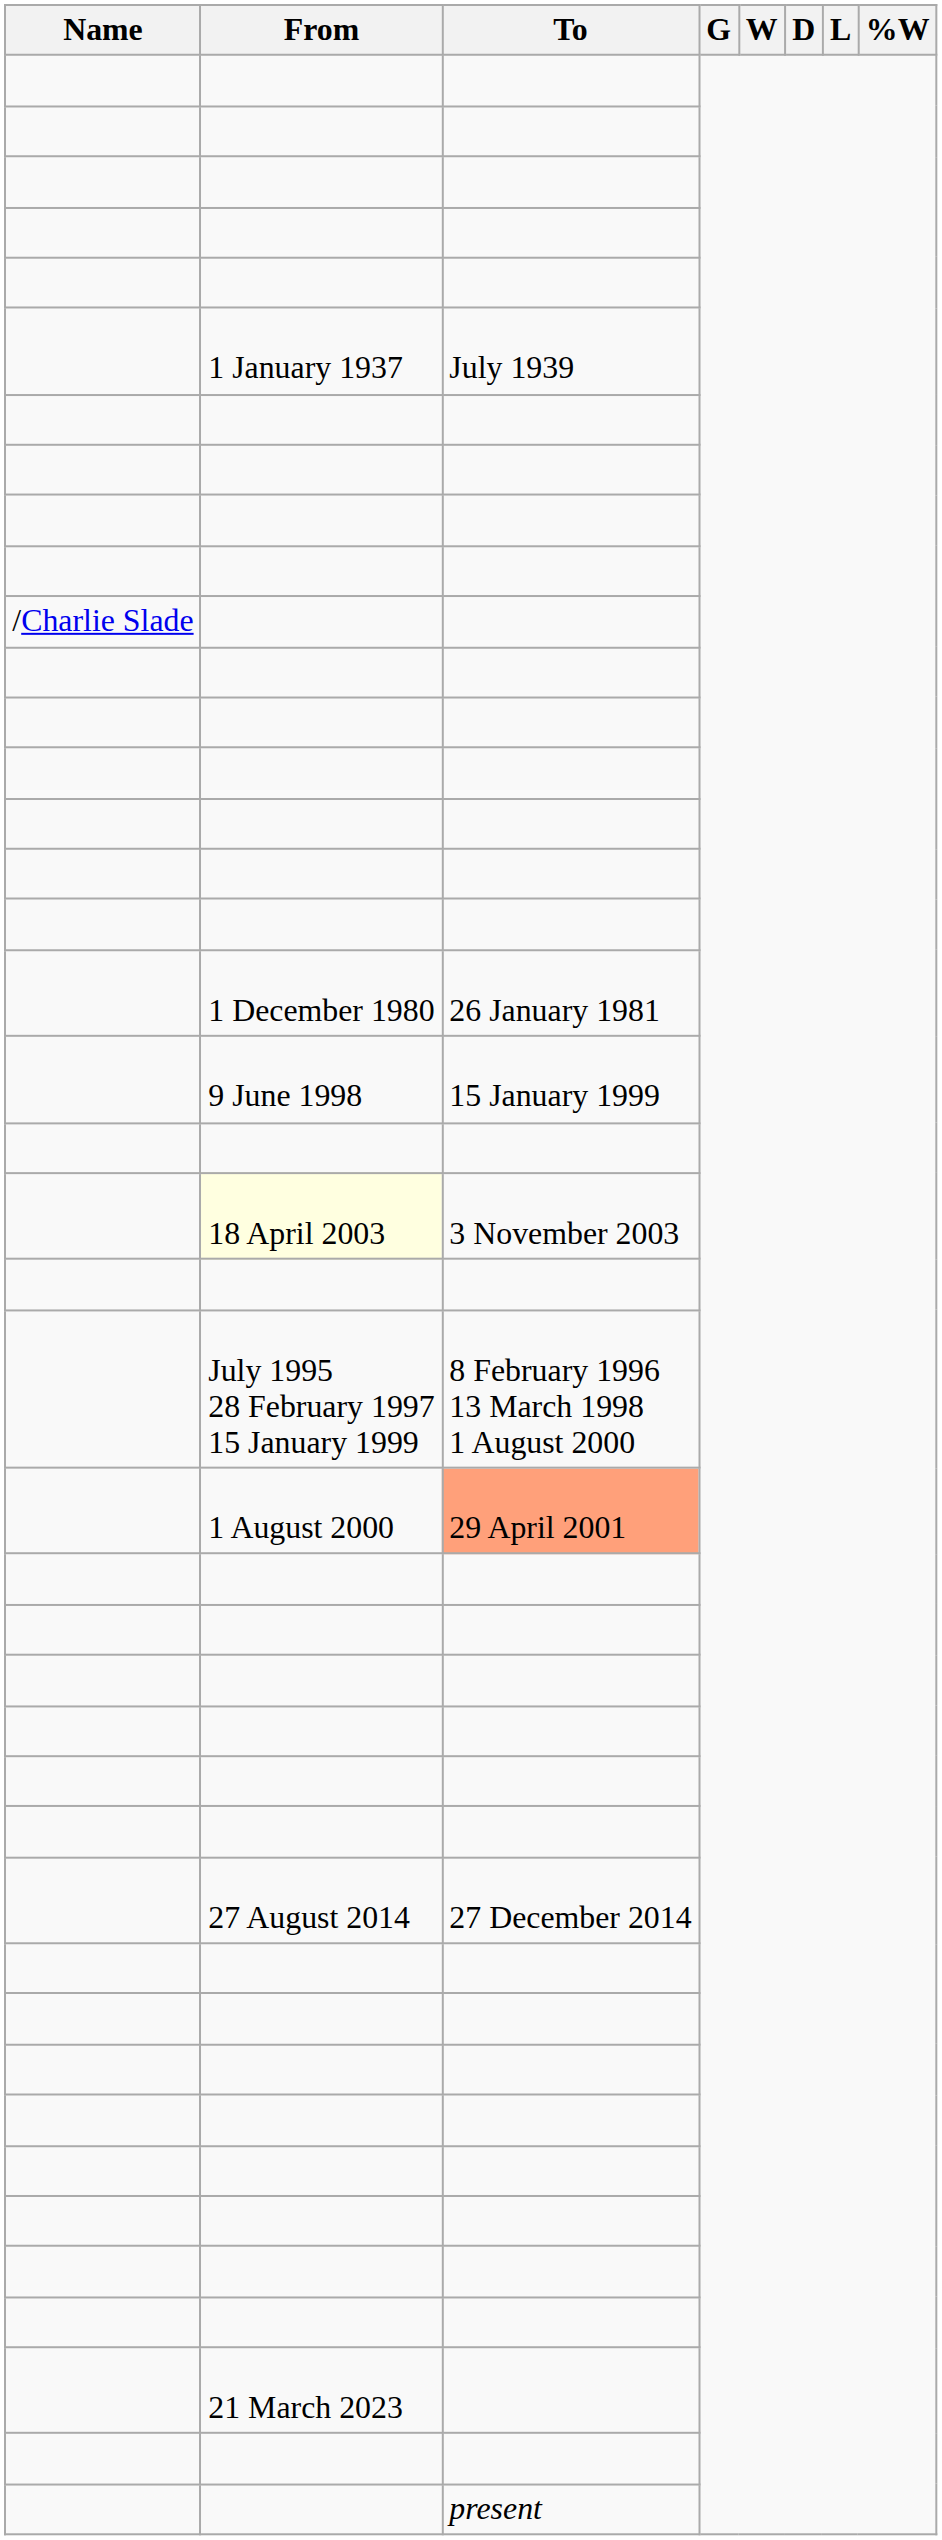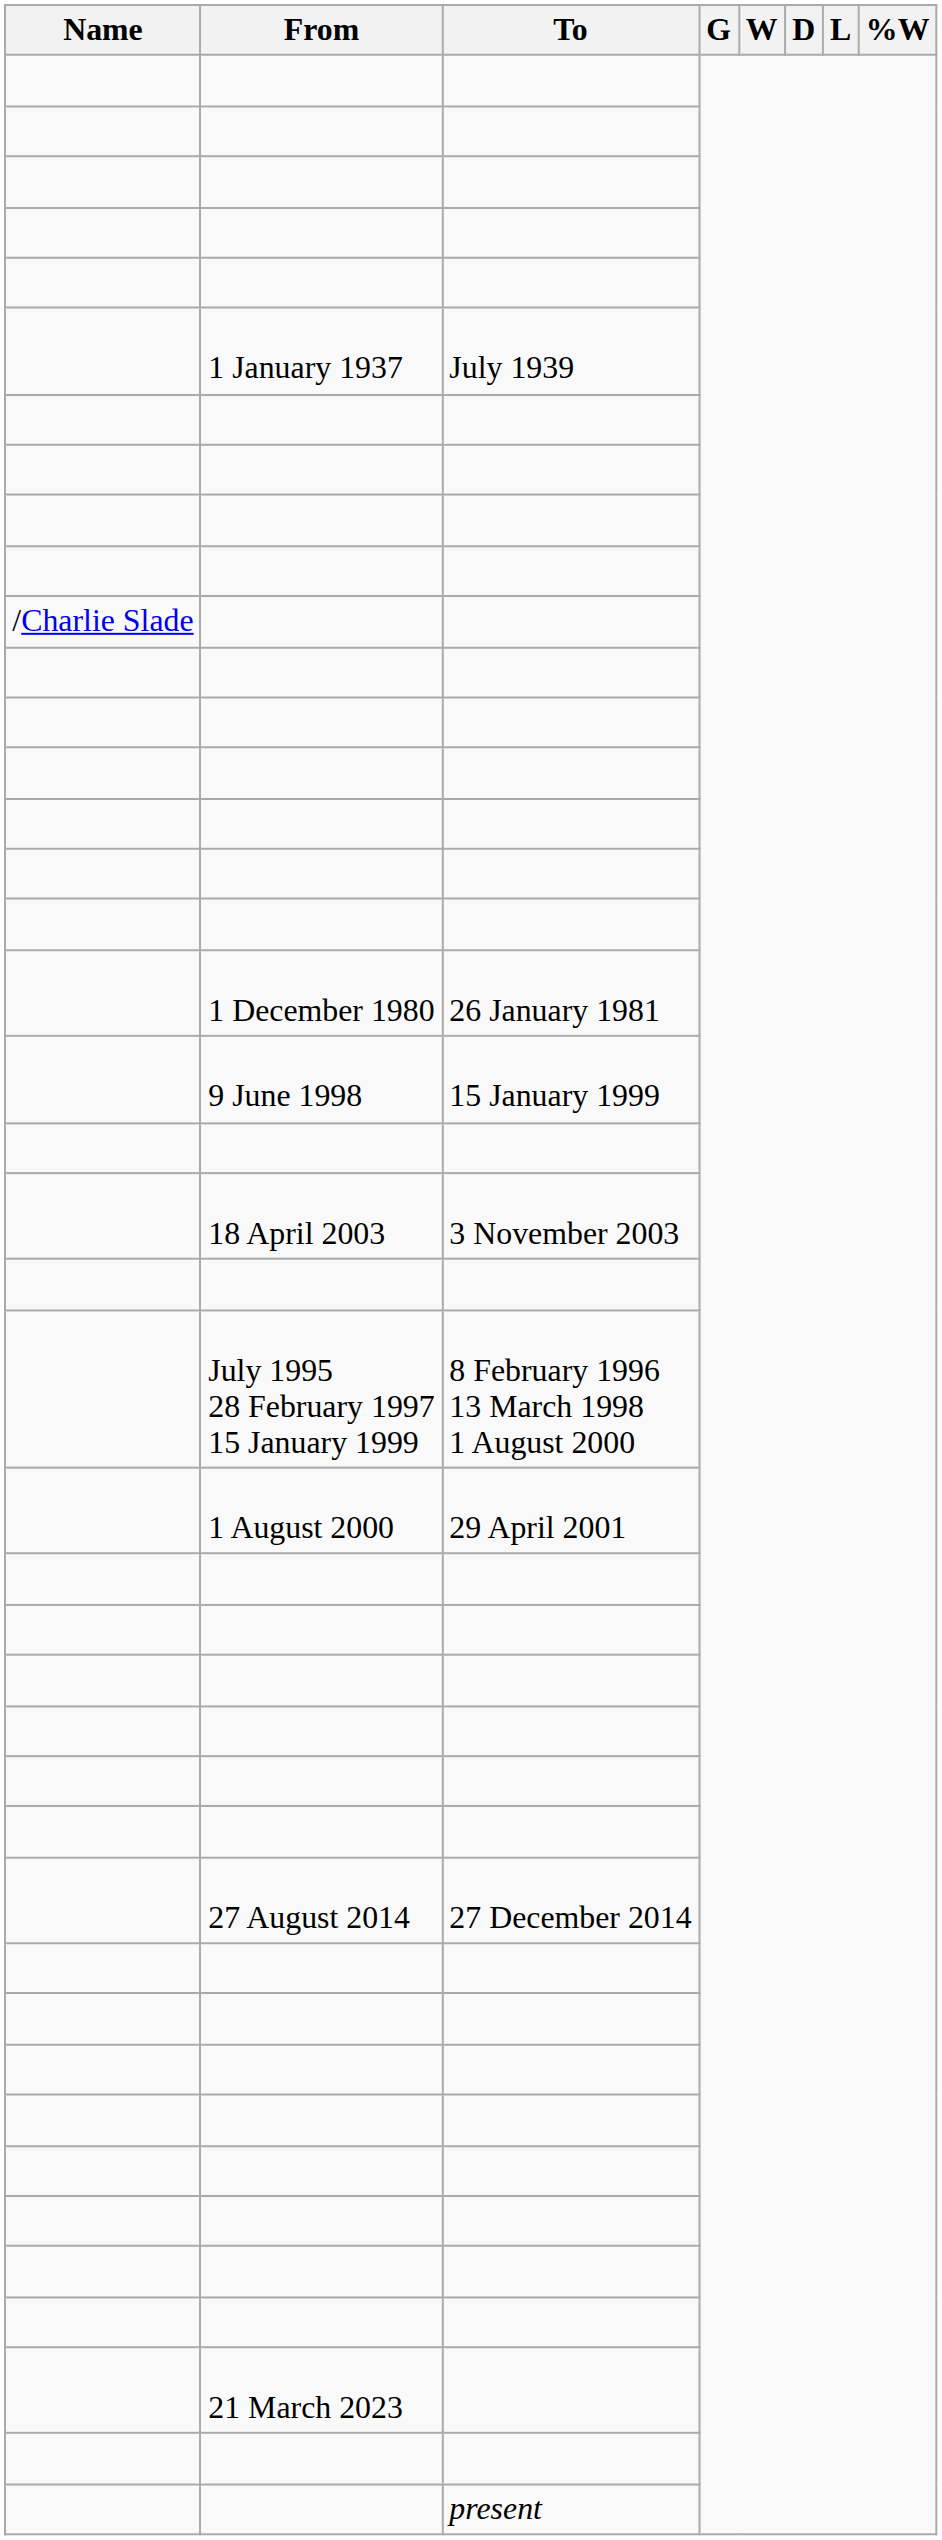(297, 1233) lightyellow background -> (297, 1233) no background
(538, 1528) lightsalmon background -> (538, 1528) no background
